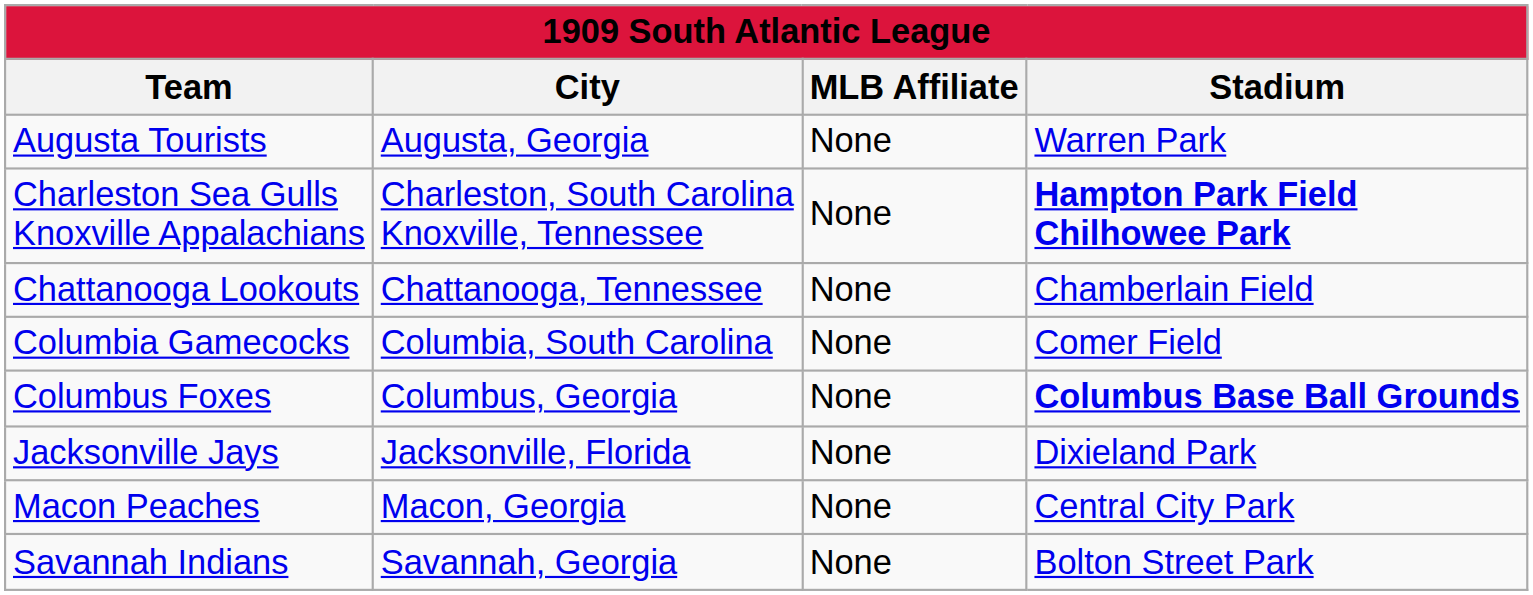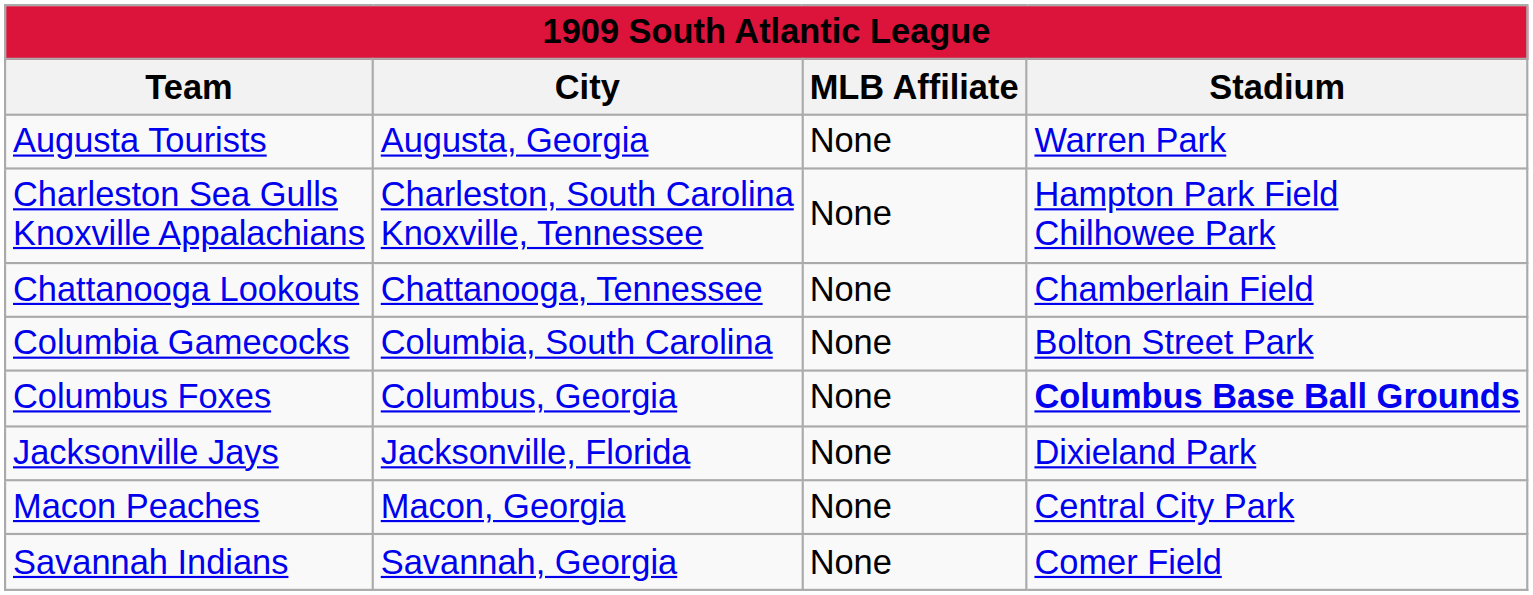(1196, 214) bold -> (1186, 214) normal
(1128, 343) Comer Field -> (1174, 343) Bolton Street Park
(1174, 561) Bolton Street Park -> (1128, 561) Comer Field
